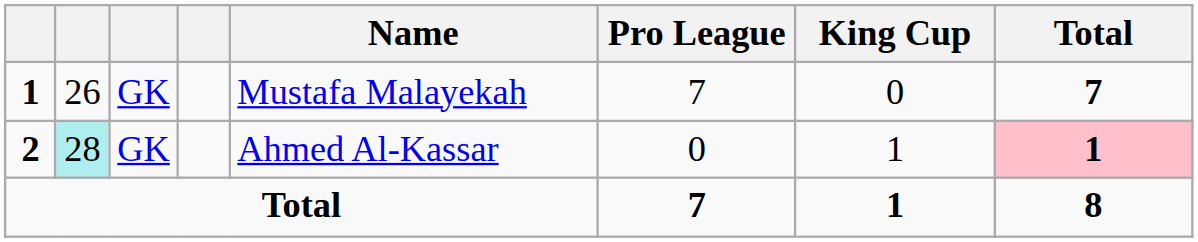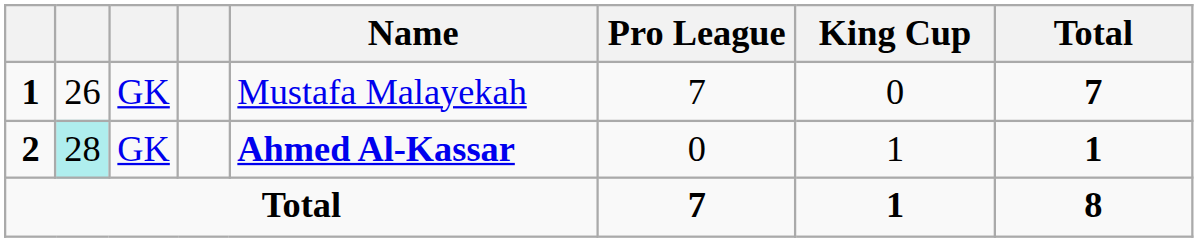(368, 148) normal -> (376, 148) bold
(1093, 148) pink background -> (1093, 148) no background
